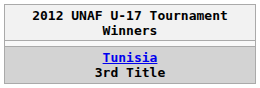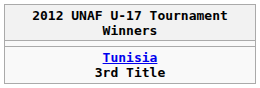(130, 65) lightgrey background -> (130, 65) no background
